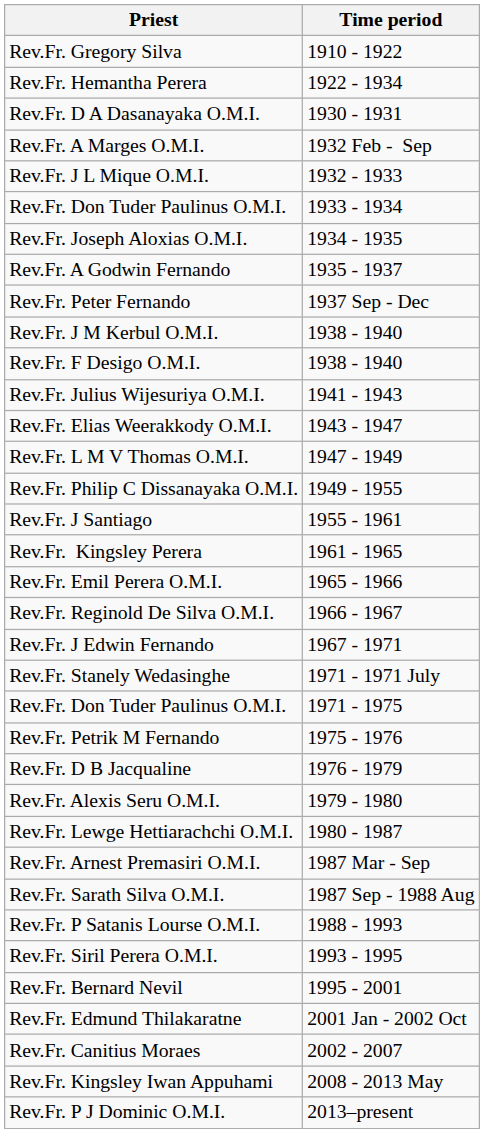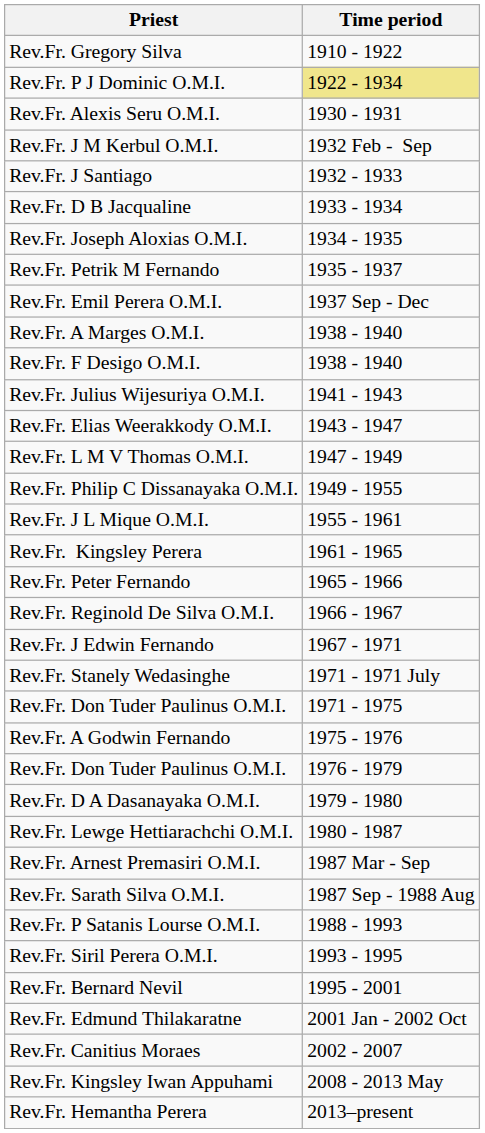(108, 82) Rev.Fr. Hemantha Perera -> (117, 82) Rev.Fr. P J Dominic O.M.I.
(355, 82) no background -> (355, 82) khaki background
(135, 113) Rev.Fr. D A Dasanayaka O.M.I. -> (115, 113) Rev.Fr. Alexis Seru O.M.I.
(107, 144) Rev.Fr. A Marges O.M.I. -> (114, 144) Rev.Fr. J M Kerbul O.M.I.
(109, 176) Rev.Fr. J L Mique O.M.I. -> (81, 176) Rev.Fr. J Santiago
(148, 207) Rev.Fr. Don Tuder Paulinus O.M.I. -> (100, 207) Rev.Fr. D B Jacqualine
(120, 269) Rev.Fr. A Godwin Fernando -> (114, 269) Rev.Fr. Petrik M Fernando
(100, 301) Rev.Fr. Peter Fernando -> (116, 301) Rev.Fr. Emil Perera O.M.I.
(114, 332) Rev.Fr. J M Kerbul O.M.I. -> (107, 332) Rev.Fr. A Marges O.M.I.
(81, 519) Rev.Fr. J Santiago -> (109, 519) Rev.Fr. J L Mique O.M.I.
(116, 581) Rev.Fr. Emil Perera O.M.I. -> (100, 581) Rev.Fr. Peter Fernando
(114, 737) Rev.Fr. Petrik M Fernando -> (120, 737) Rev.Fr. A Godwin Fernando
(100, 769) Rev.Fr. D B Jacqualine -> (148, 769) Rev.Fr. Don Tuder Paulinus O.M.I.
(115, 800) Rev.Fr. Alexis Seru O.M.I. -> (135, 800) Rev.Fr. D A Dasanayaka O.M.I.
(117, 1112) Rev.Fr. P J Dominic O.M.I. -> (108, 1112) Rev.Fr. Hemantha Perera
